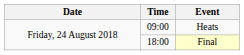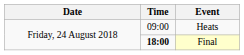(158, 42) normal -> (158, 42) bold
